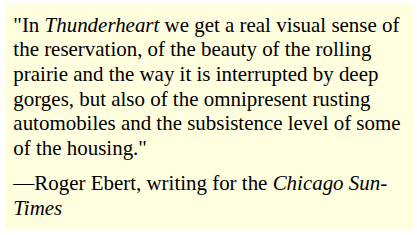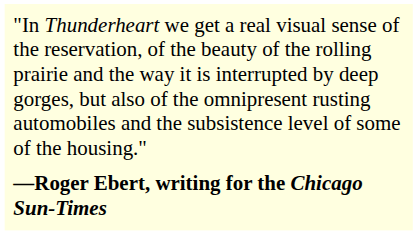(200, 196) normal -> (188, 196) bold
